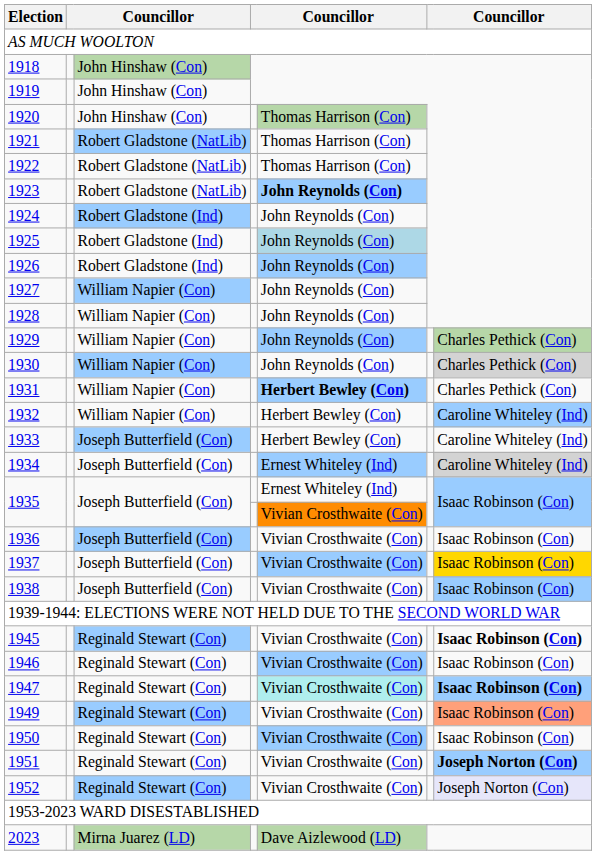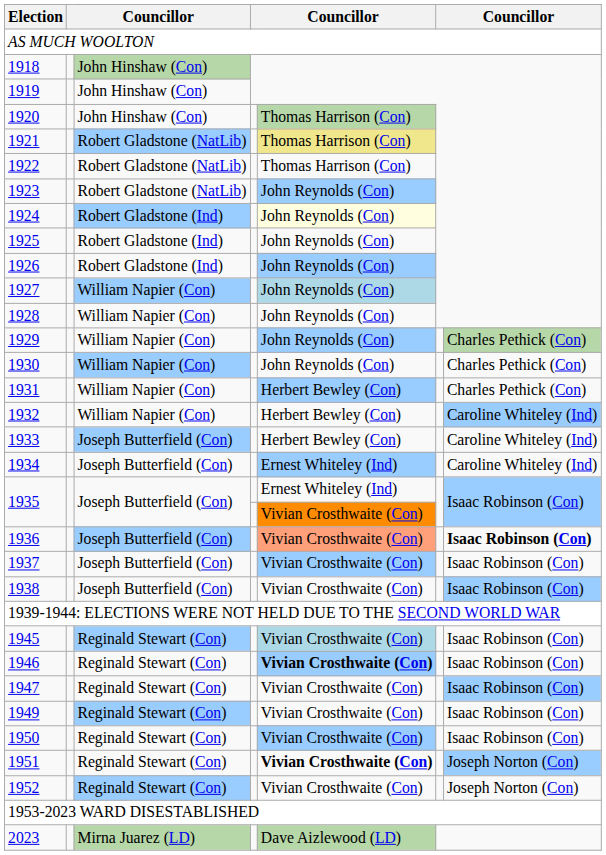(336, 141) no background -> (336, 141) khaki background
(331, 191) bold -> (327, 191) normal
(327, 215) no background -> (327, 215) lightyellow background
(327, 240) lightblue background -> (327, 240) no background
(327, 290) no background -> (327, 290) lightblue background
(507, 365) lightgrey background -> (517, 365) no background
(335, 389) bold -> (331, 389) normal
(512, 464) lightgrey background -> (522, 464) no background
(342, 539) no background -> (342, 539) lightsalmon background
(506, 539) normal -> (519, 539) bold
(506, 564) gold background -> (515, 564) no background
(342, 638) no background -> (342, 638) lightblue background
(510, 638) bold -> (515, 638) normal
(342, 663) normal -> (347, 663) bold
(342, 688) paleturquoise background -> (342, 688) no background
(510, 688) bold -> (515, 688) normal
(506, 713) lightsalmon background -> (515, 713) no background
(342, 762) normal -> (347, 762) bold
(507, 762) bold -> (513, 762) normal
(503, 787) lavender background -> (513, 787) no background
